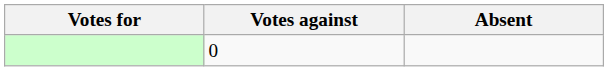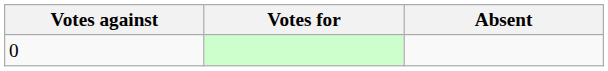columns swapped: (104, 19) <-> (304, 19)
